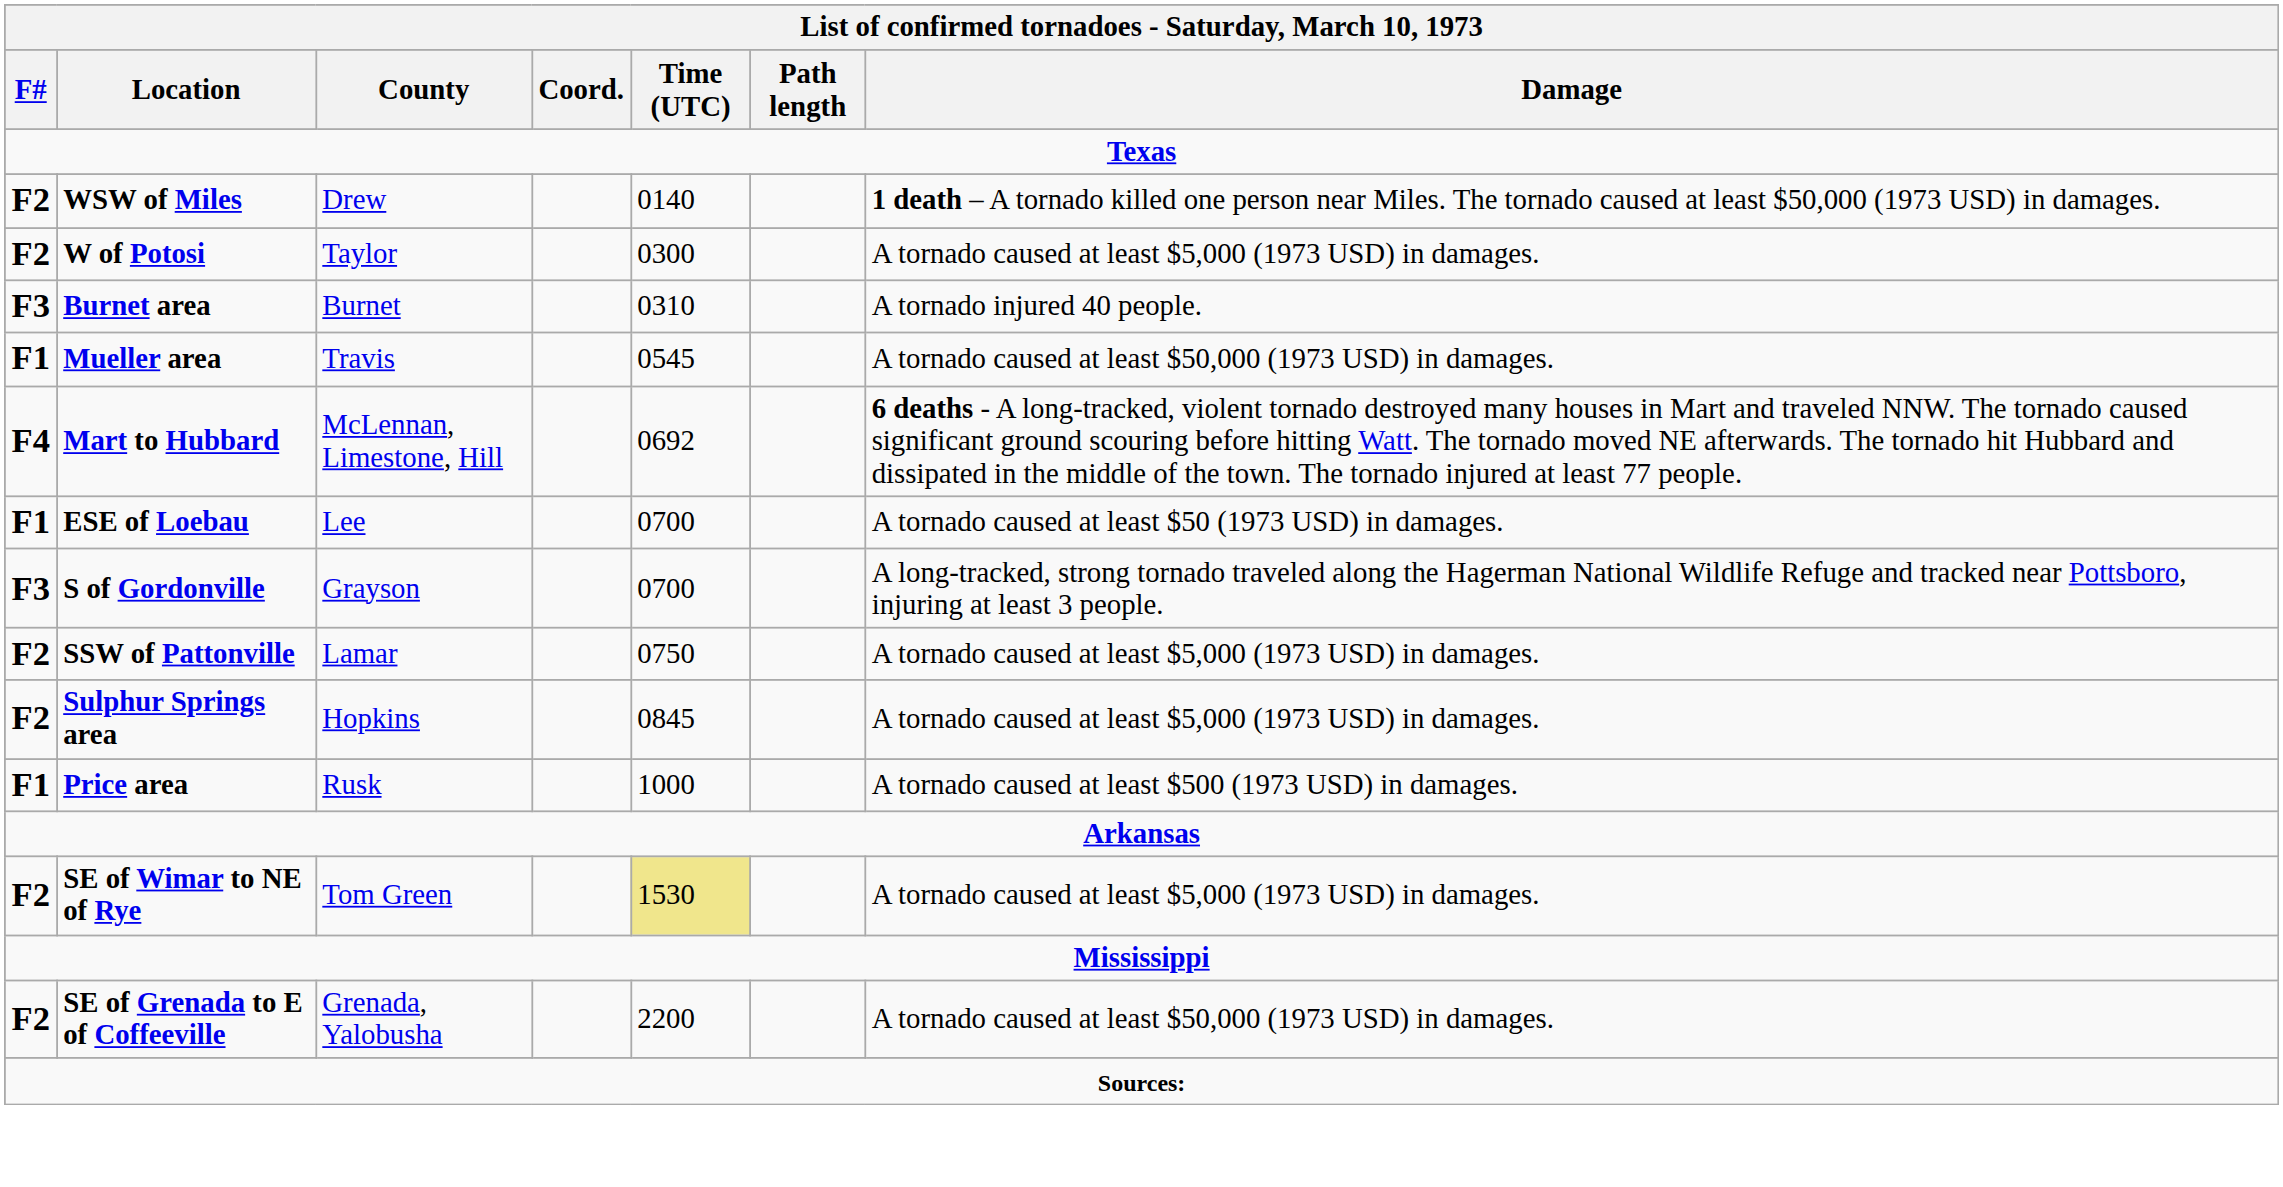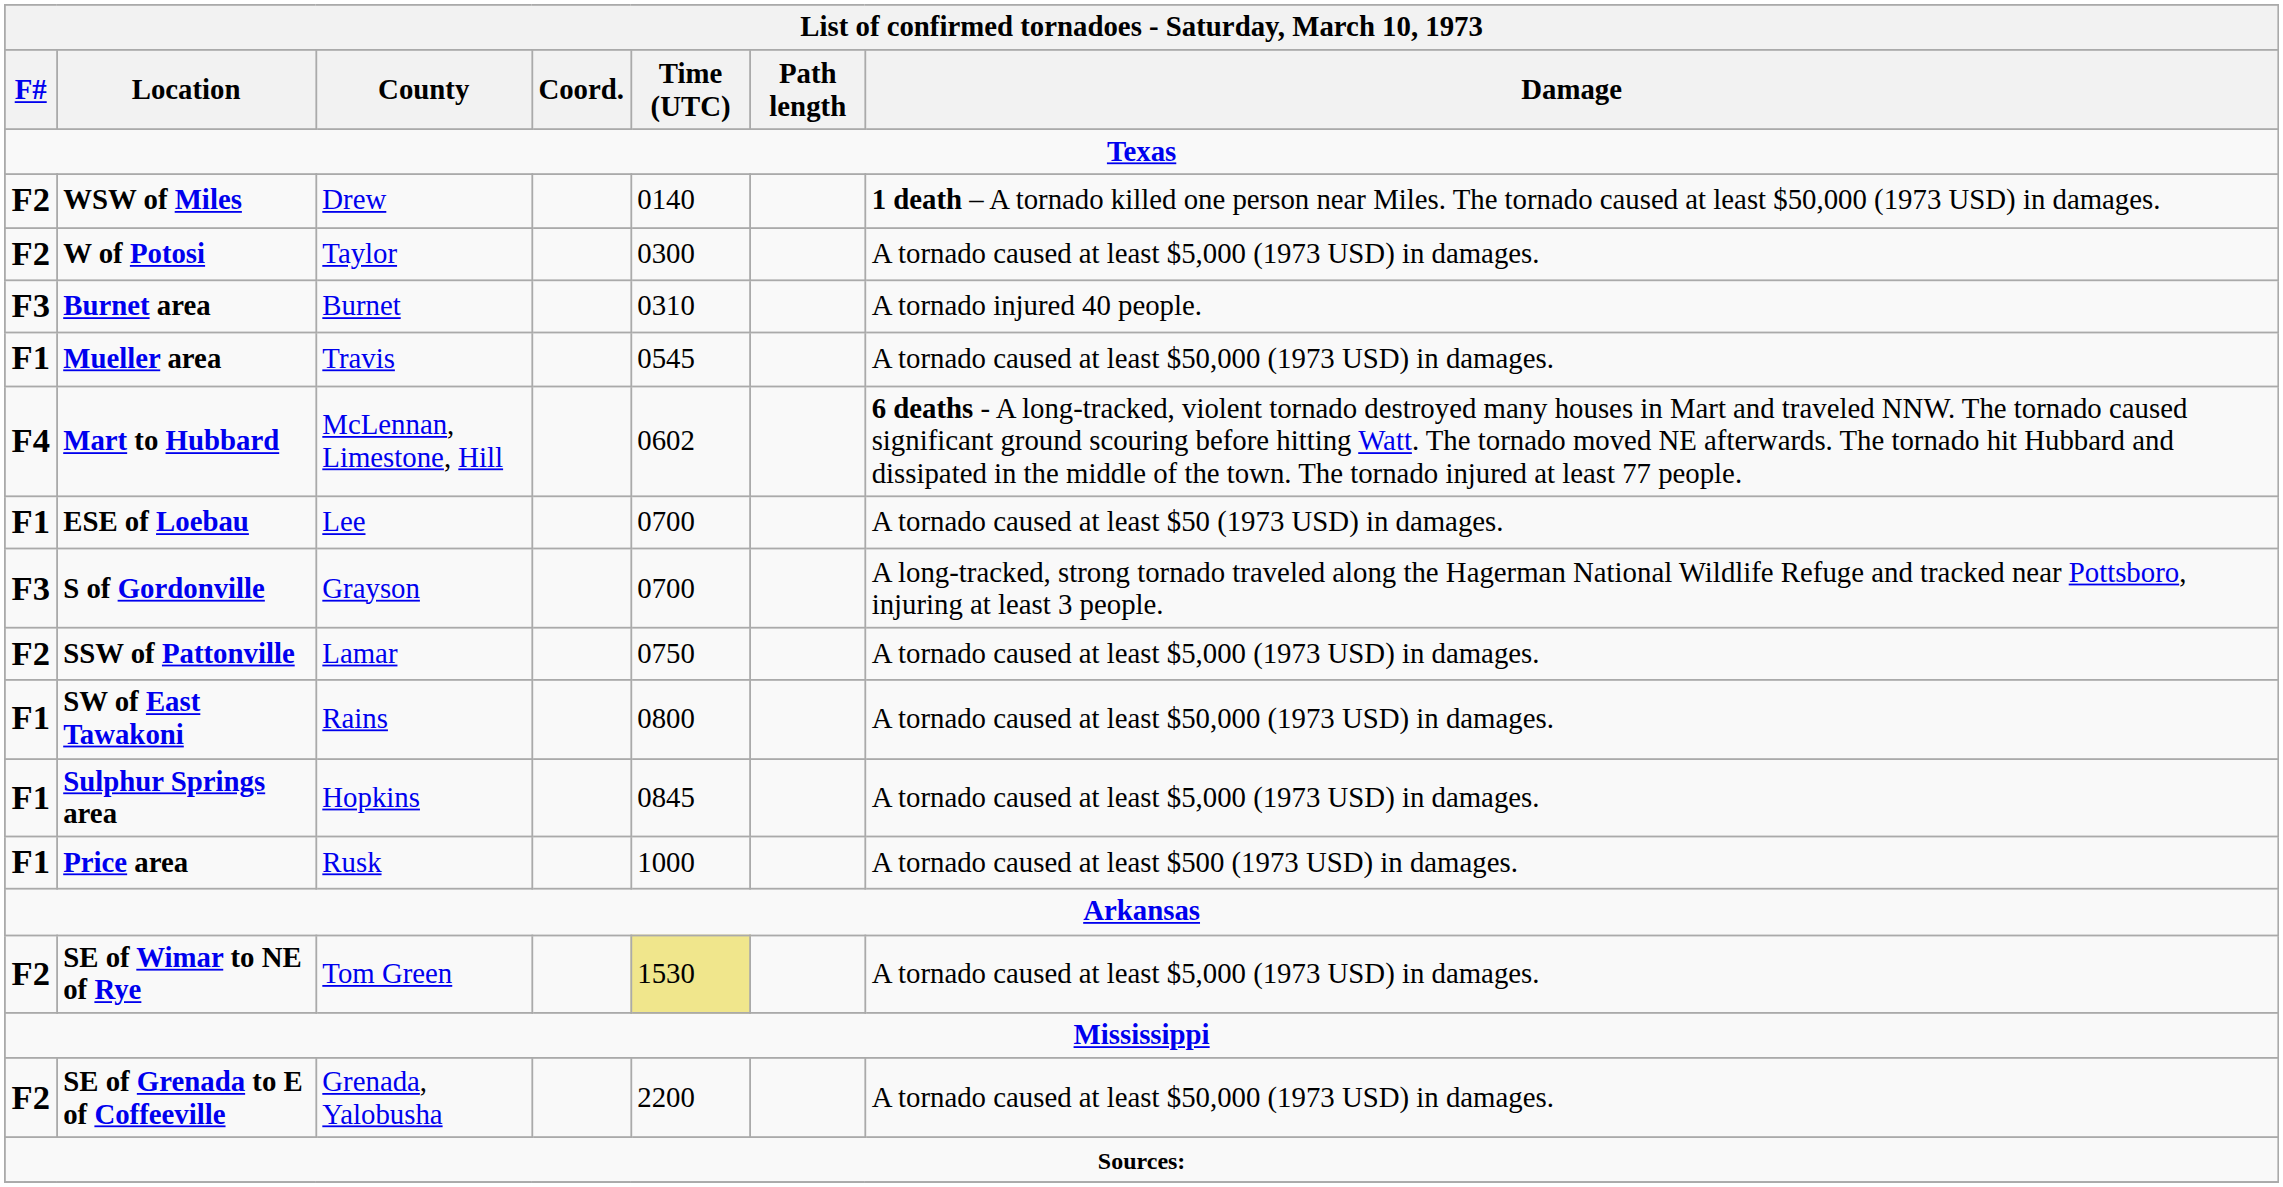(666, 440) 0692 -> (666, 440) 0602
+ row: (132, 718)
(31, 718) F2 -> (31, 796) F1
